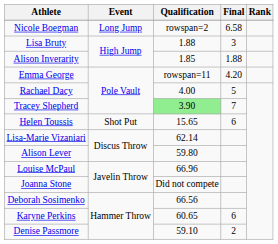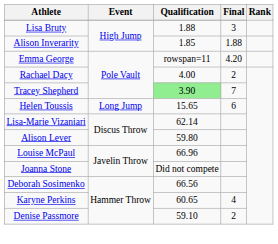- row: (46, 28)
(234, 91) 5 -> (234, 75) 2
(121, 122) Shot Put -> (121, 106) Long Jump
(234, 216) 6 -> (234, 200) 4
